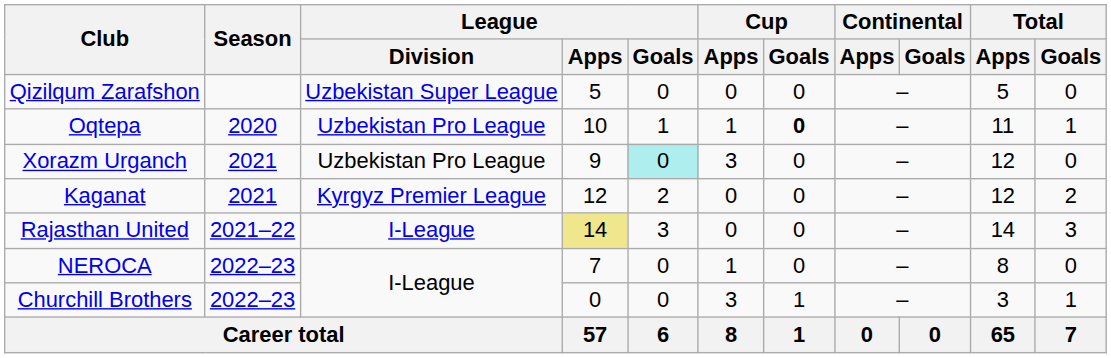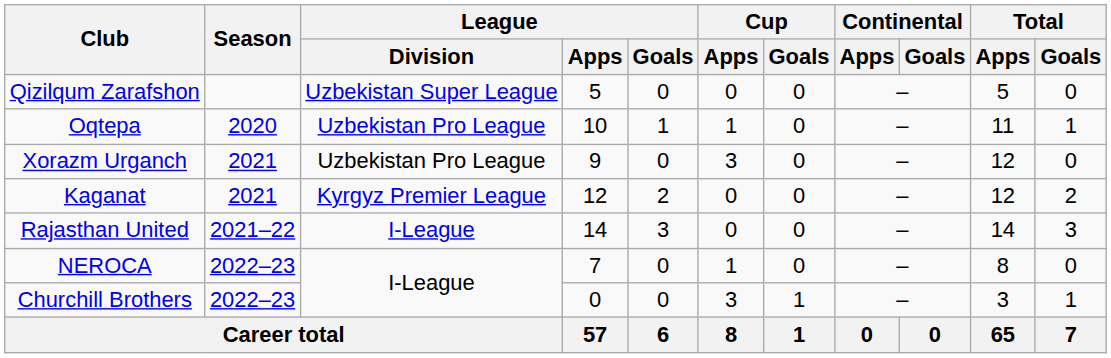(799, 126) bold -> (799, 126) normal
(663, 160) paleturquoise background -> (663, 160) no background
(595, 230) khaki background -> (595, 230) no background
